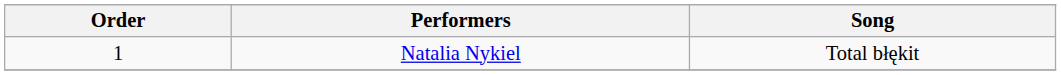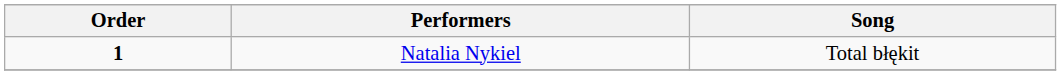(118, 53) normal -> (118, 53) bold
